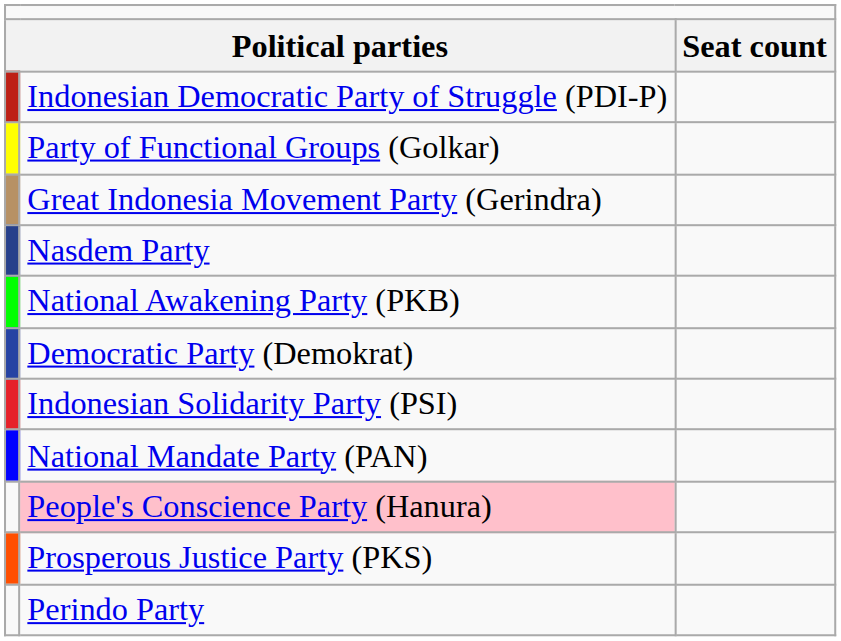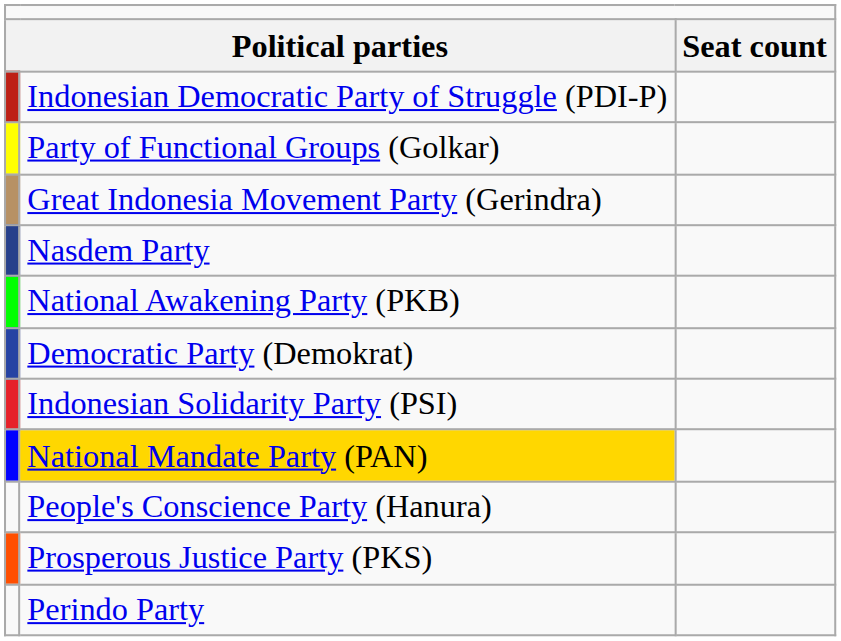(227, 455) no background -> (227, 455) gold background
(260, 506) pink background -> (260, 506) no background
